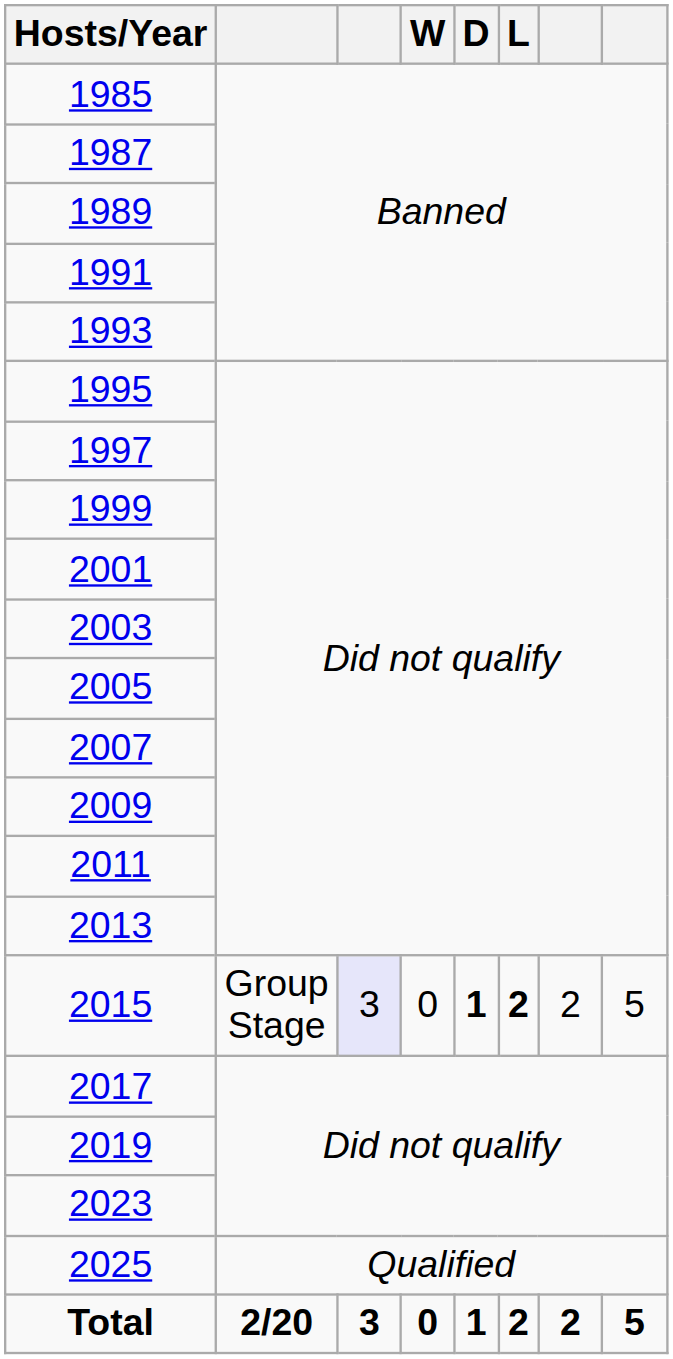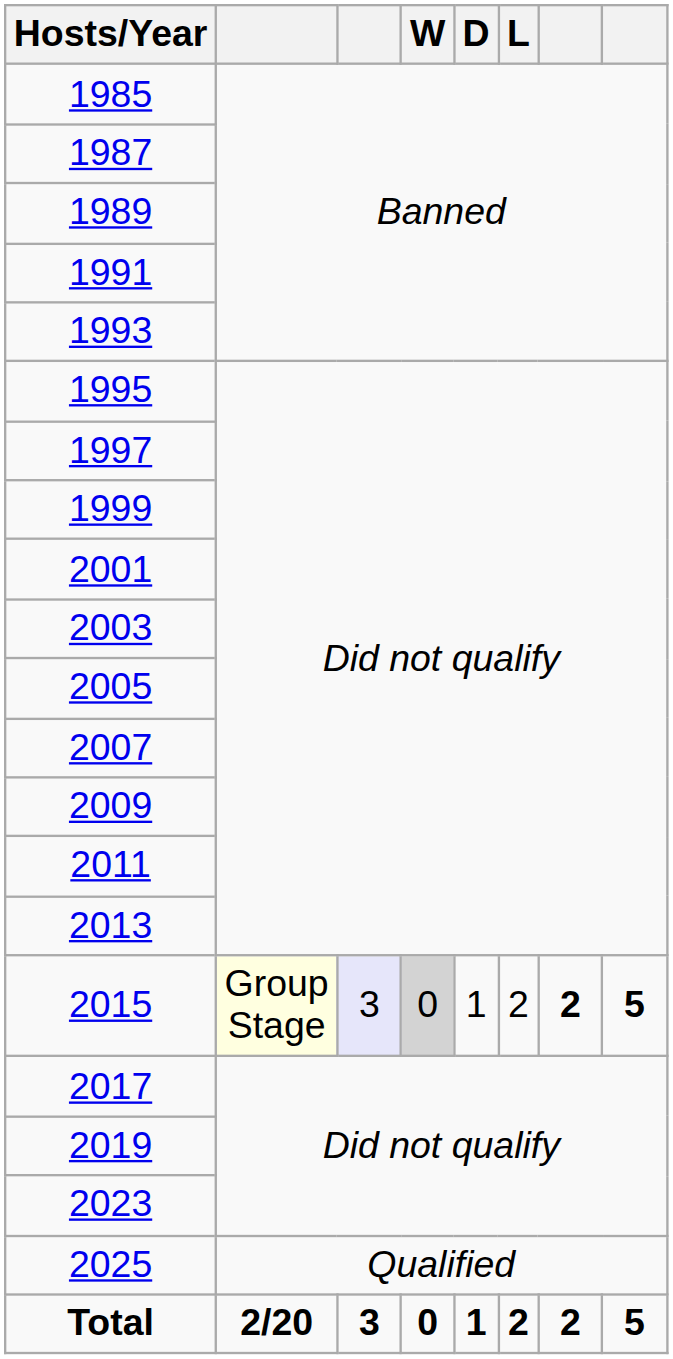(277, 1005) no background -> (277, 1005) lightyellow background
(428, 1005) no background -> (428, 1005) lightgrey background
(476, 1005) bold -> (476, 1005) normal
(518, 1005) bold -> (518, 1005) normal
(570, 1005) normal -> (570, 1005) bold
(635, 1005) normal -> (635, 1005) bold
